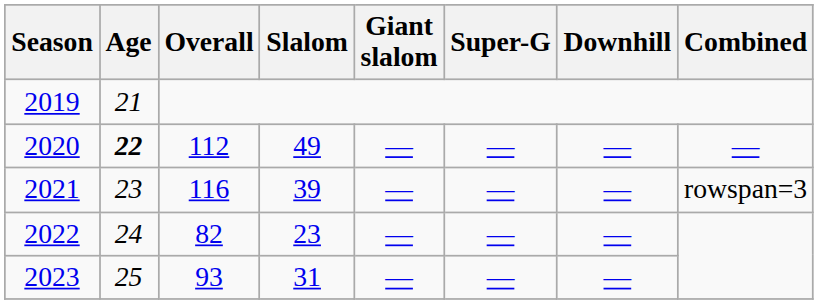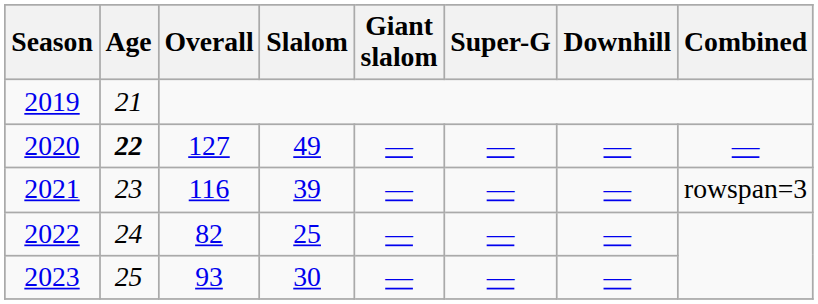(209, 145) 112 -> (209, 145) 127
(307, 233) 23 -> (307, 233) 25
(307, 277) 31 -> (307, 277) 30
